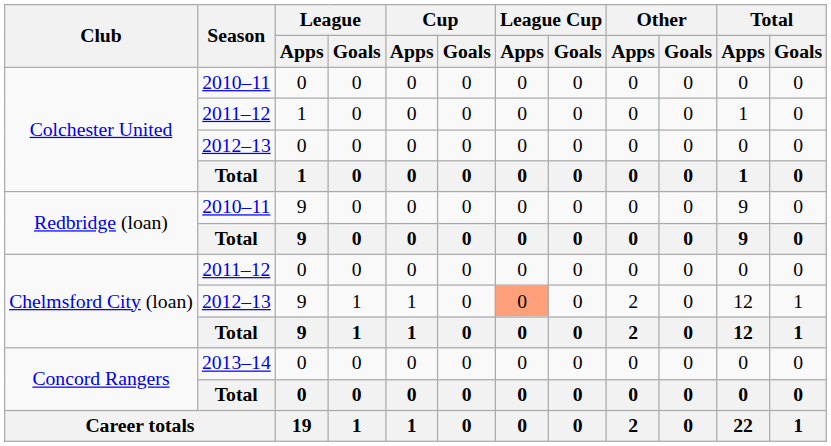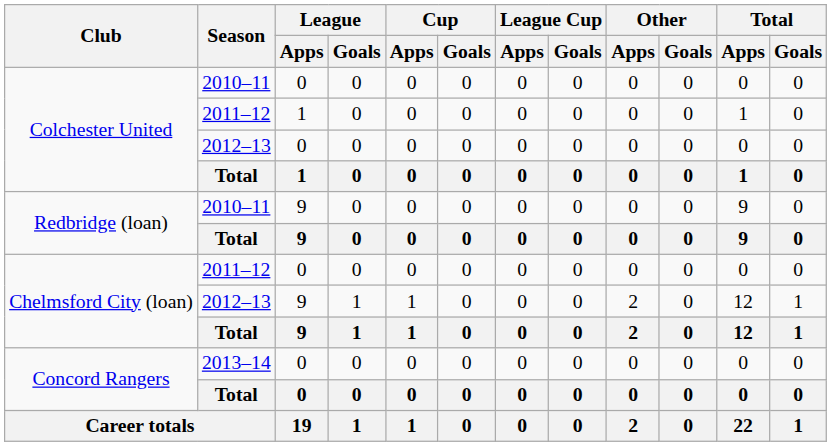(522, 301) lightsalmon background -> (522, 301) no background
